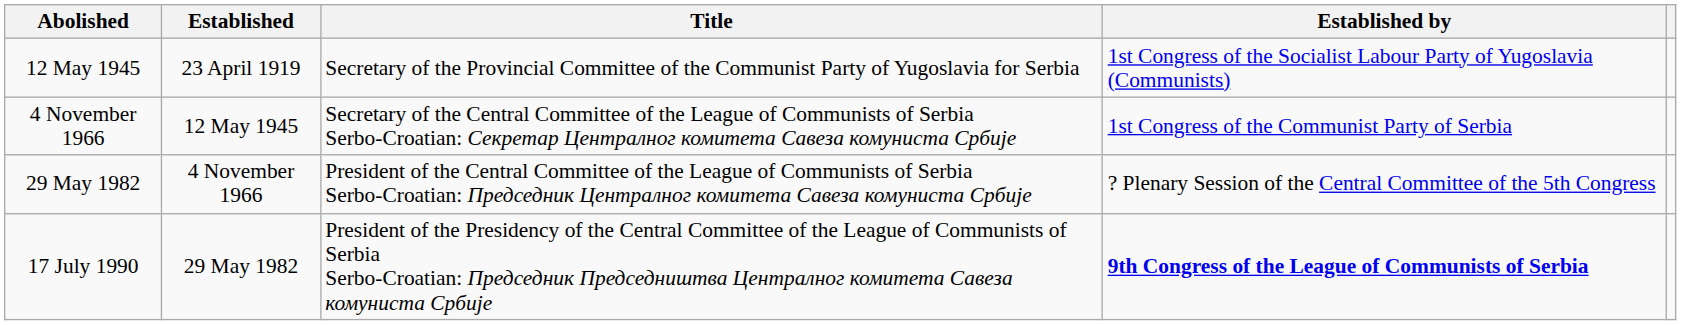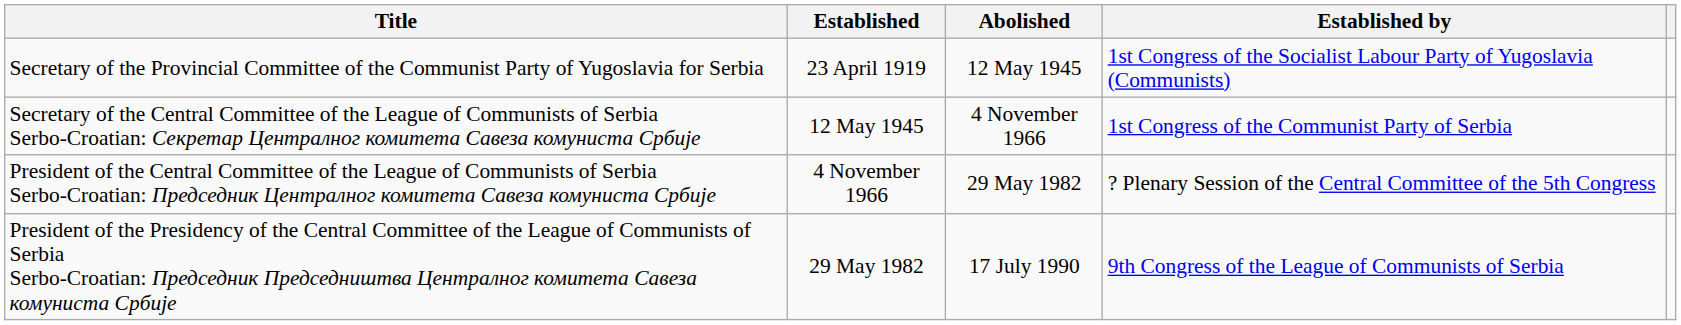columns swapped: (712, 21) <-> (83, 21)
(1348, 266) bold -> (1336, 266) normal
